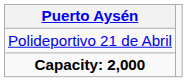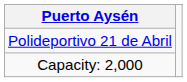(90, 64) bold -> (90, 64) normal
